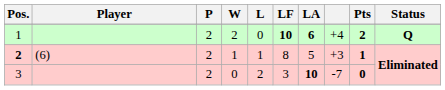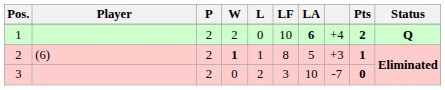(286, 34) bold -> (286, 34) normal
(18, 54) bold -> (18, 54) normal
(235, 54) normal -> (235, 54) bold
(311, 74) bold -> (311, 74) normal
